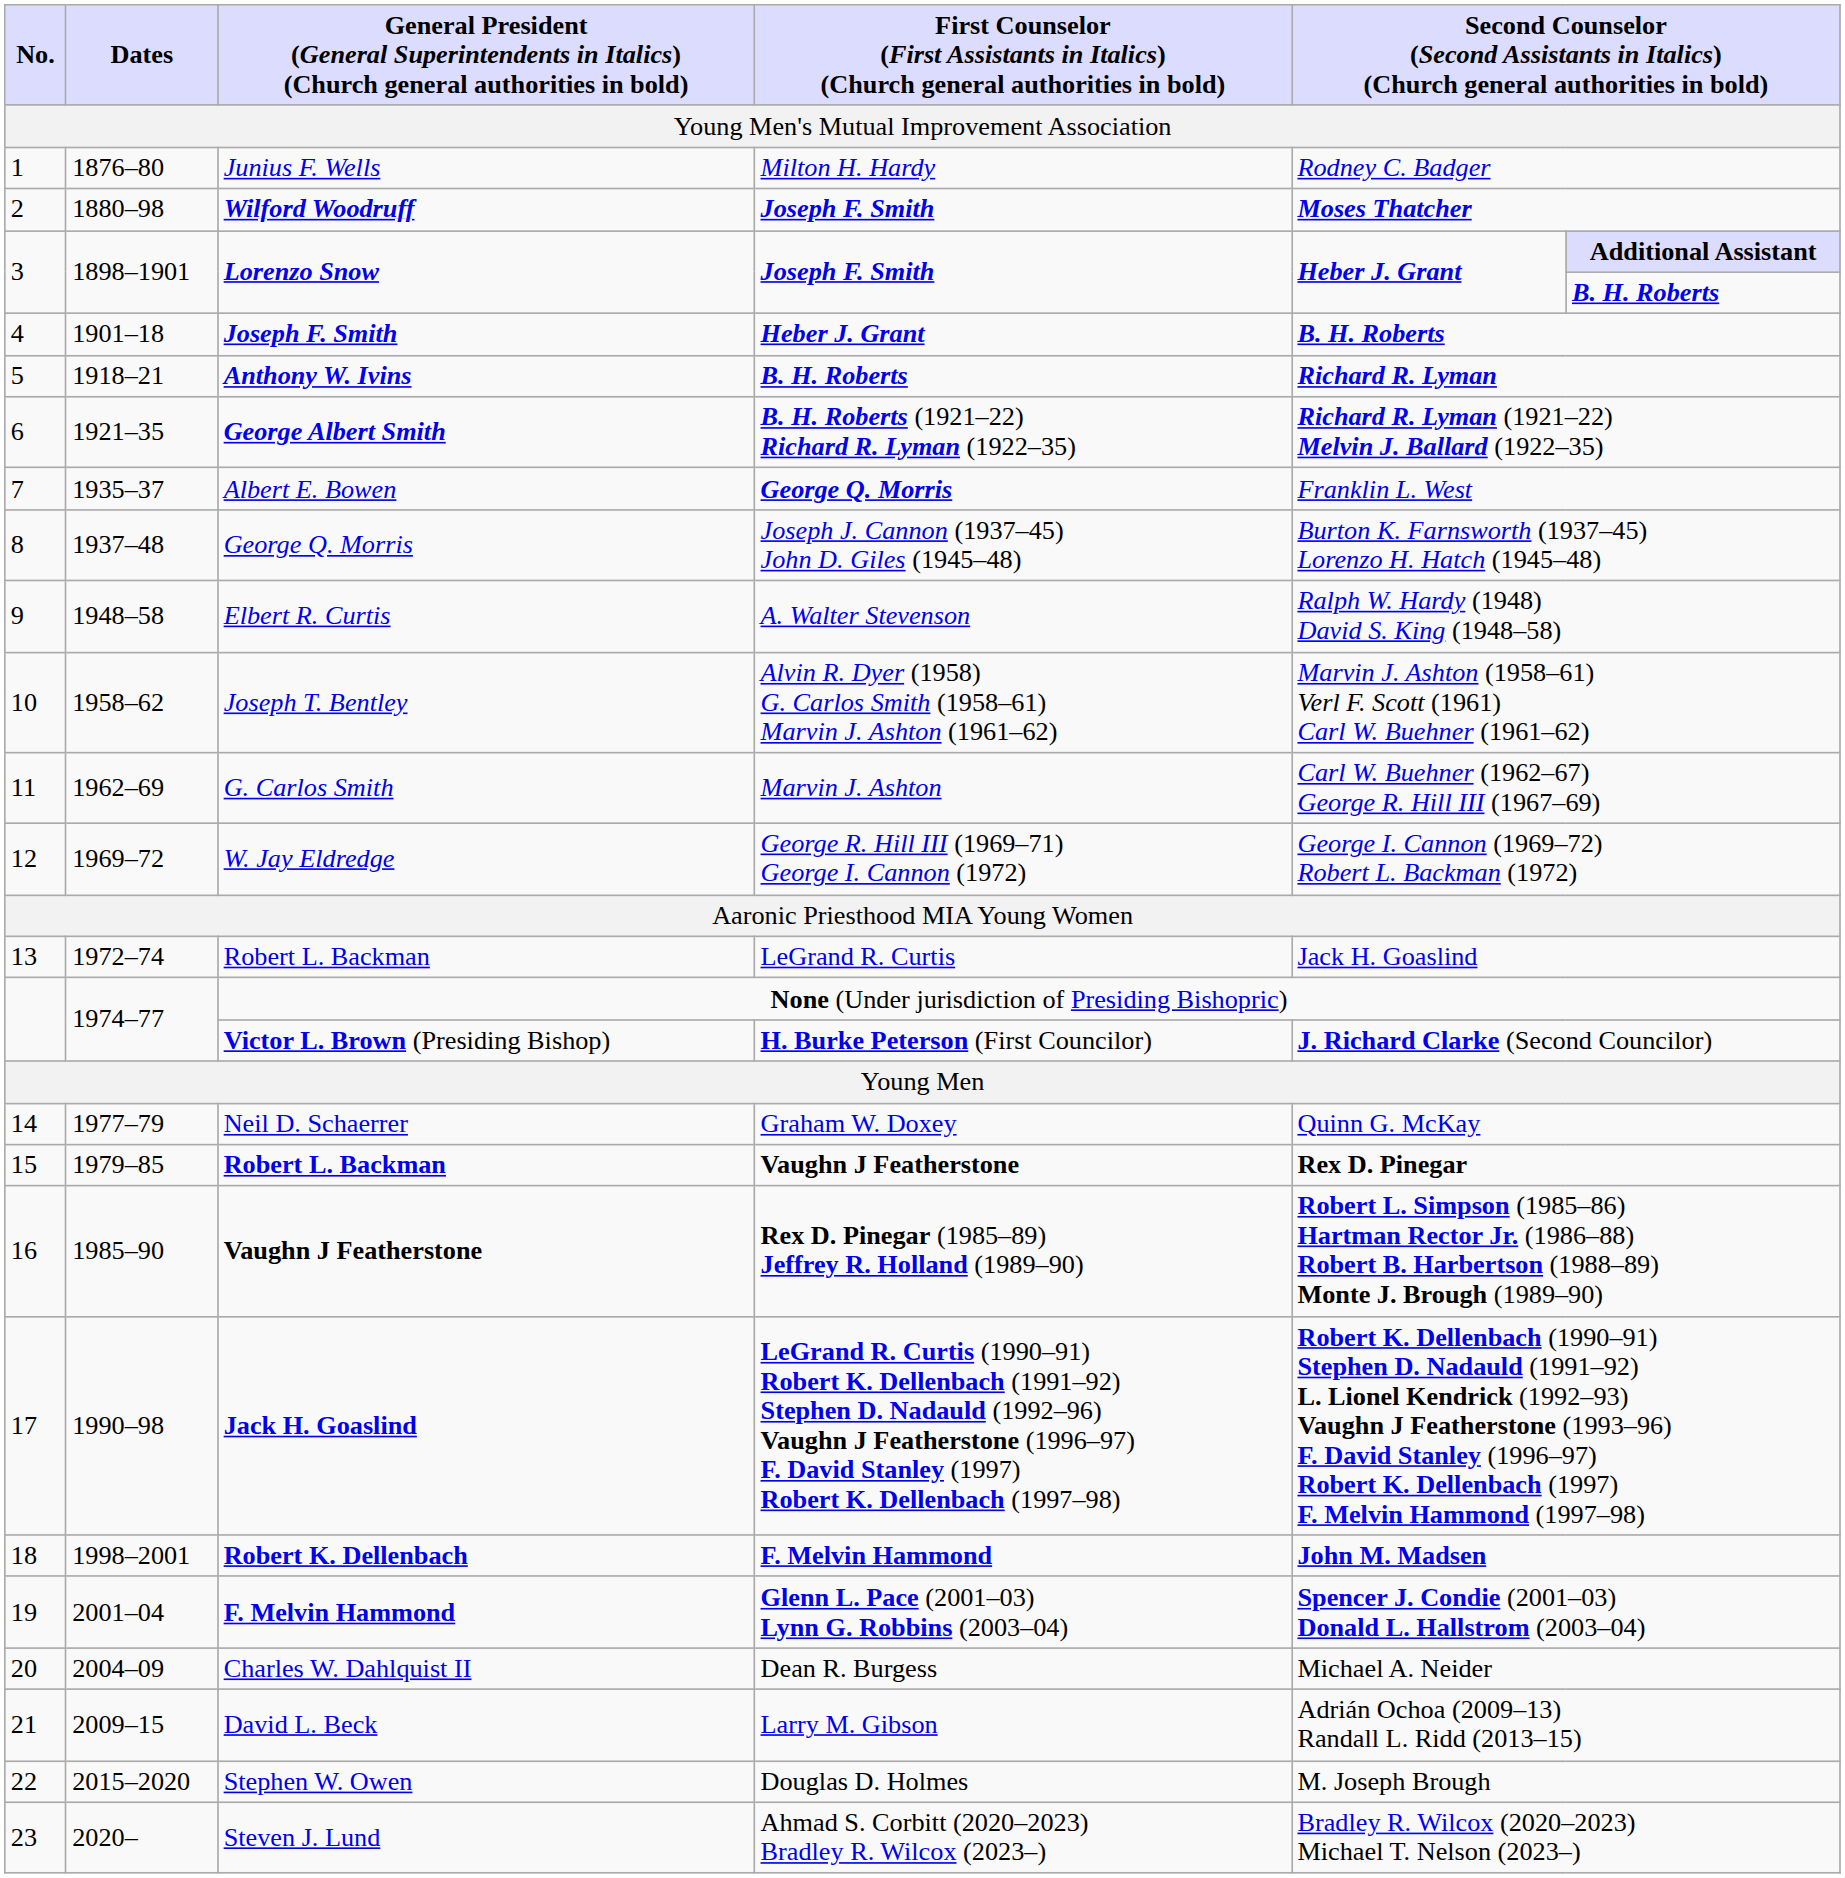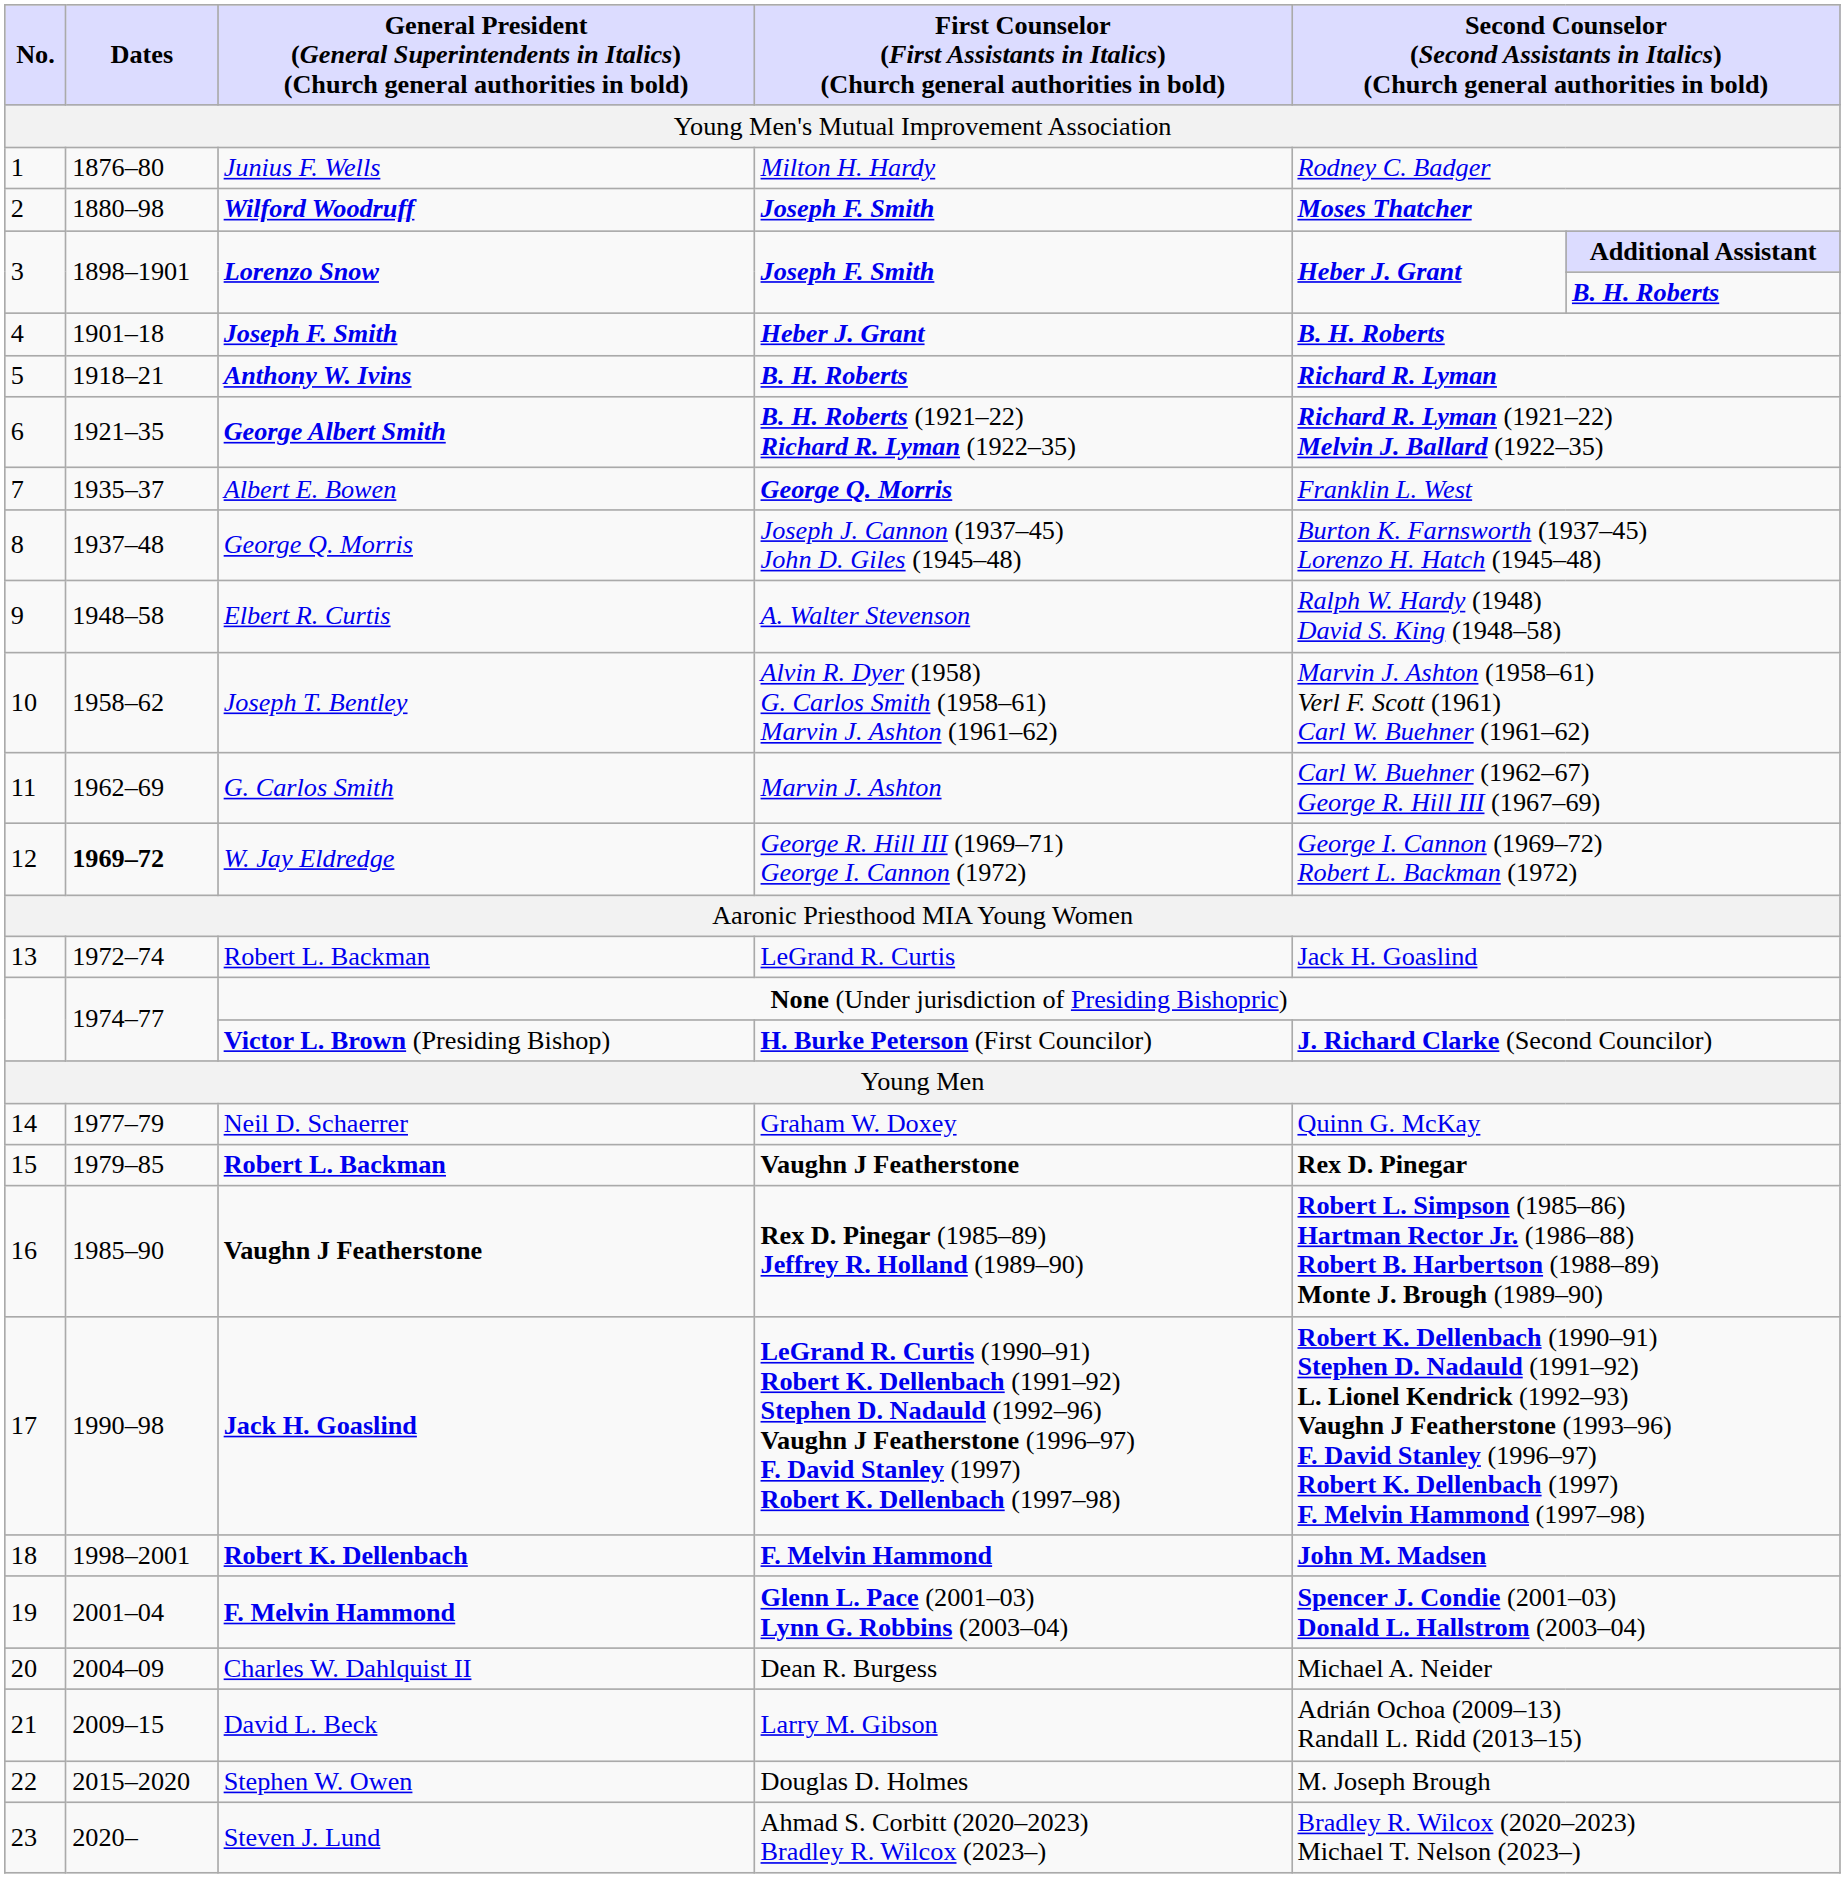(118, 858) normal -> (118, 858) bold
